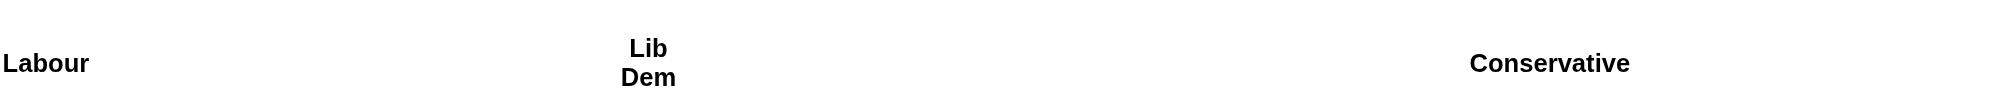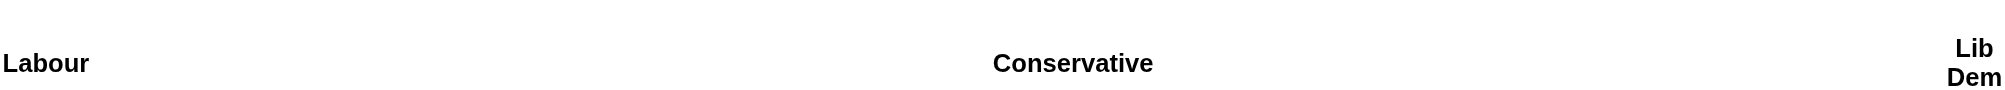columns swapped: (1550, 13) <-> (649, 13)
